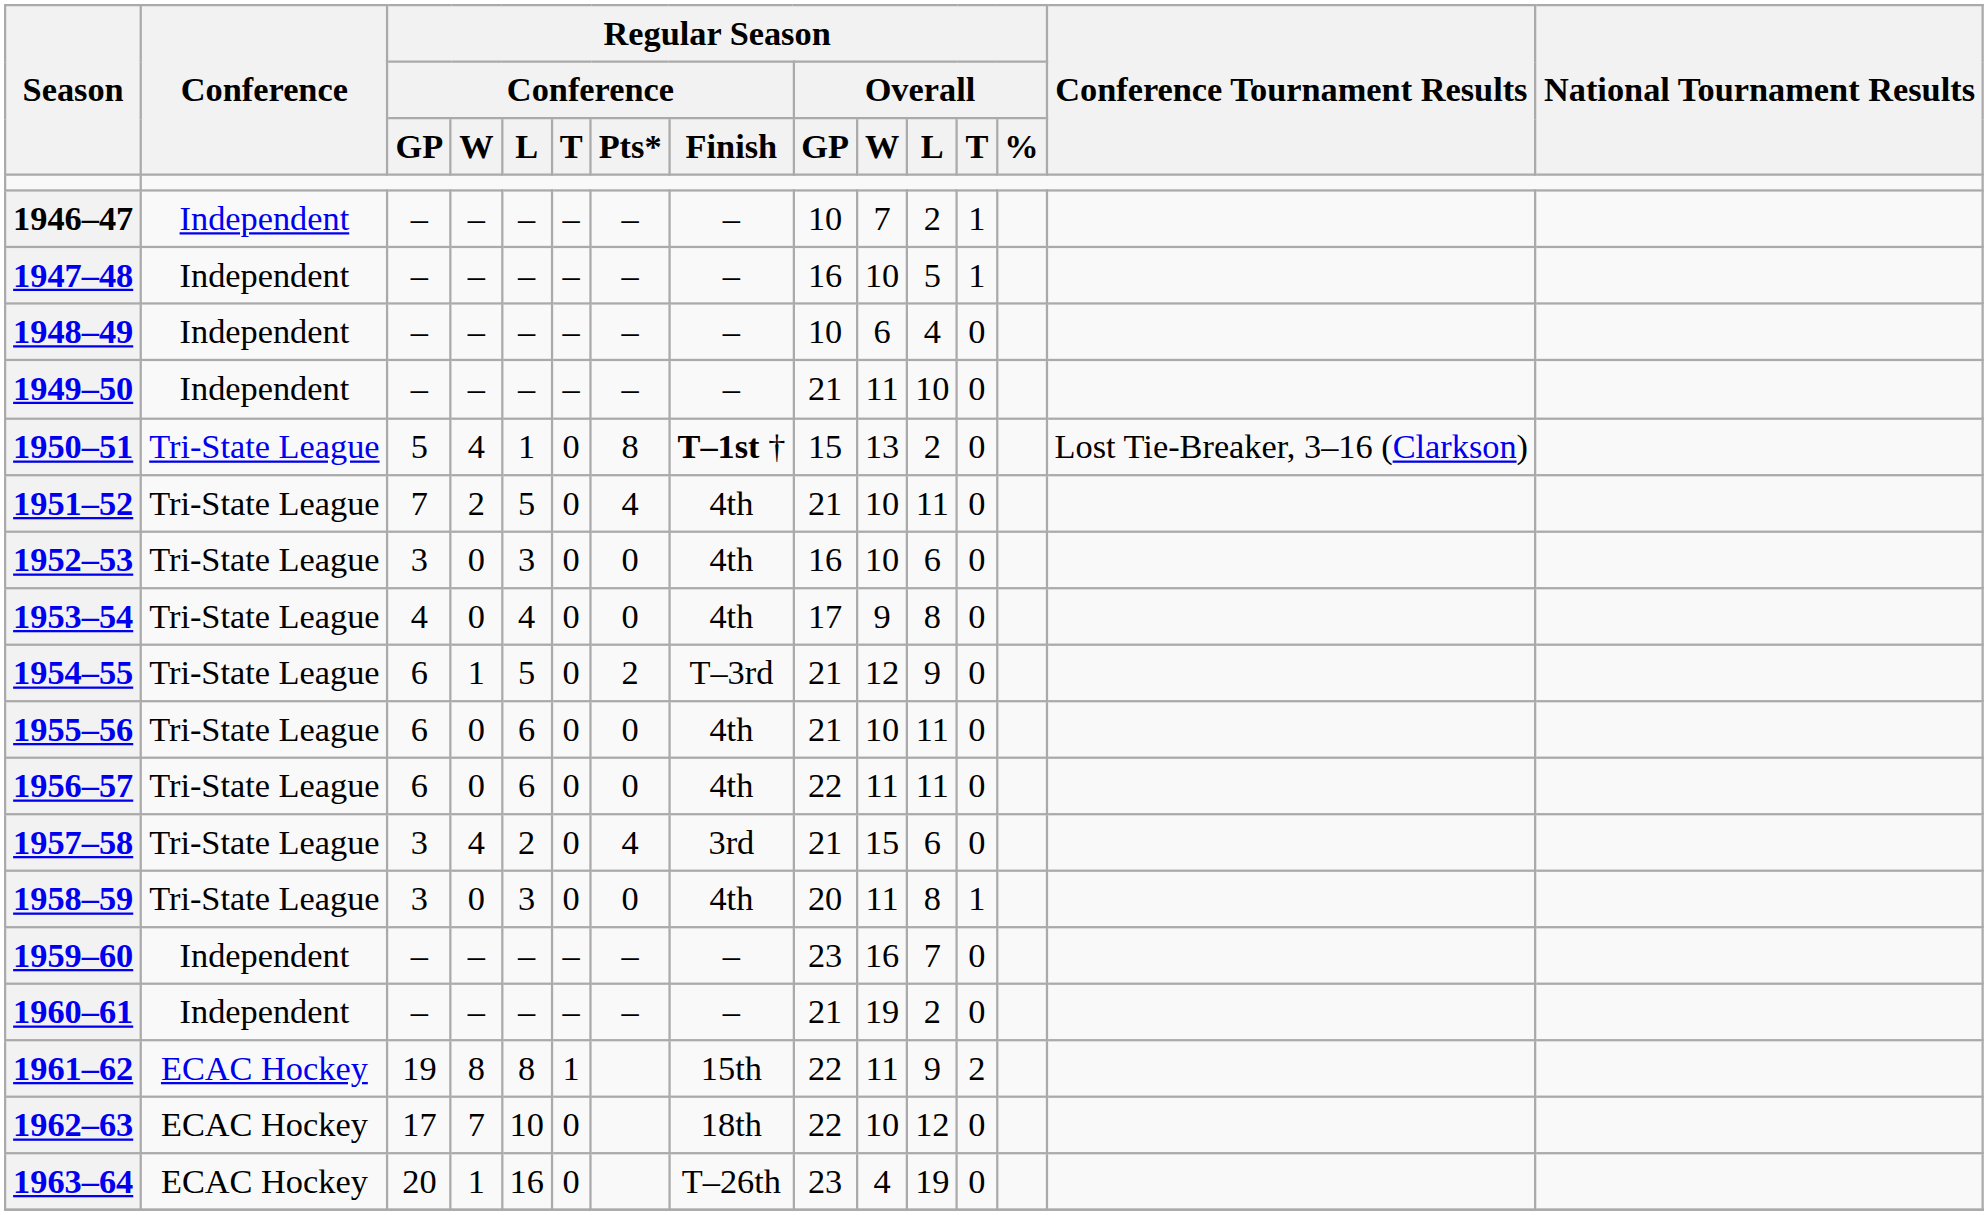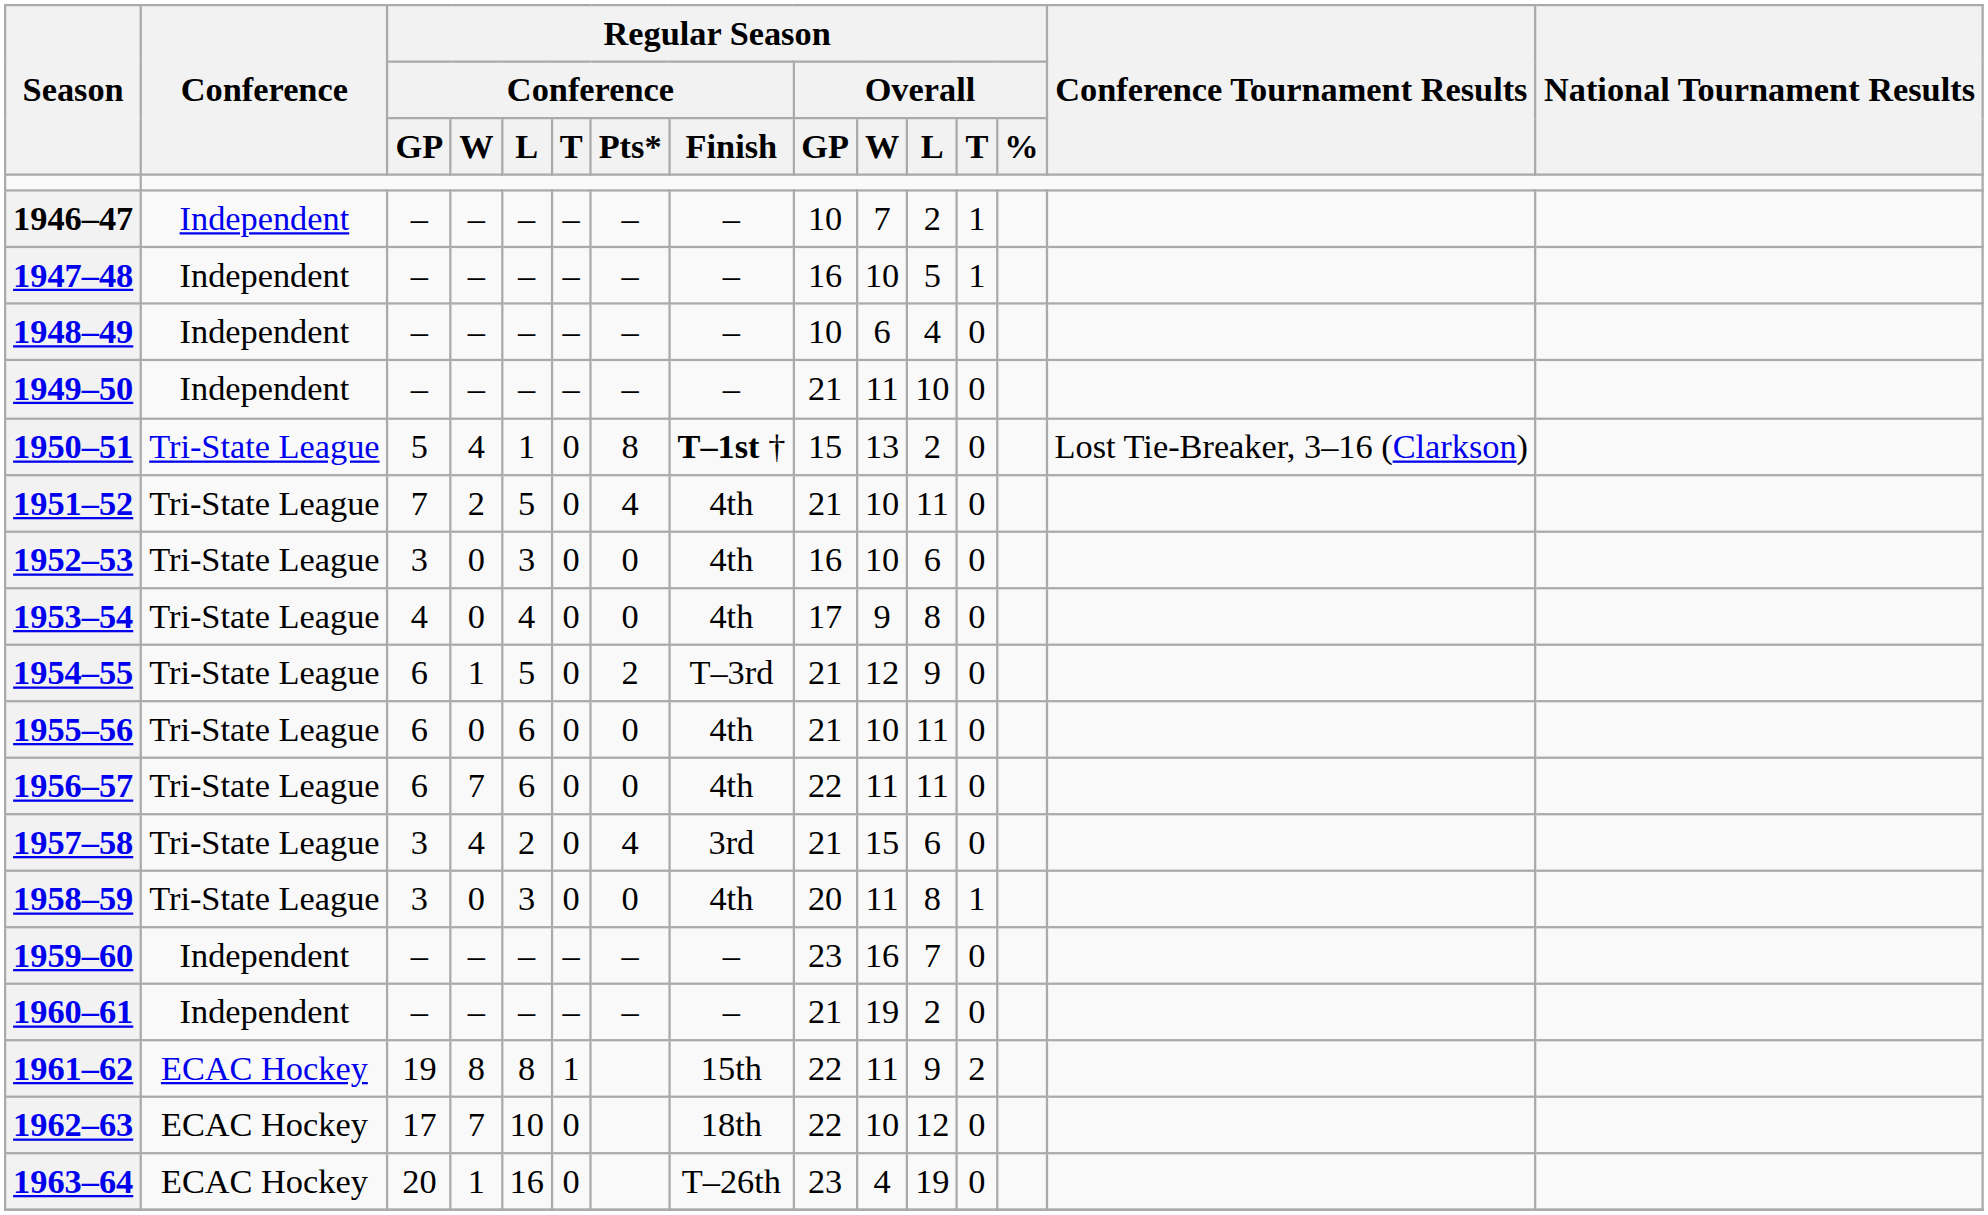(476, 785) 0 -> (476, 785) 7
